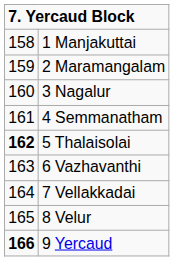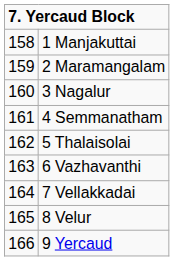(21, 142) bold -> (21, 142) normal
(21, 243) bold -> (21, 243) normal
